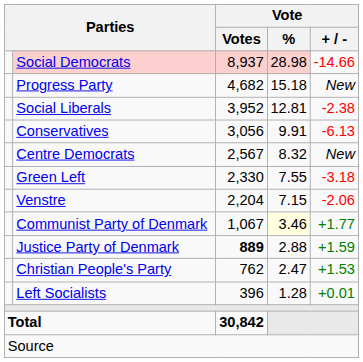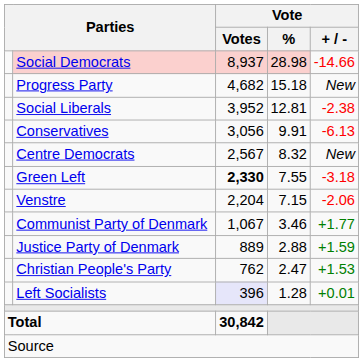(246, 177) normal -> (246, 177) bold
(293, 223) lightyellow background -> (293, 223) no background
(252, 246) bold -> (252, 246) normal
(252, 293) no background -> (252, 293) lavender background
